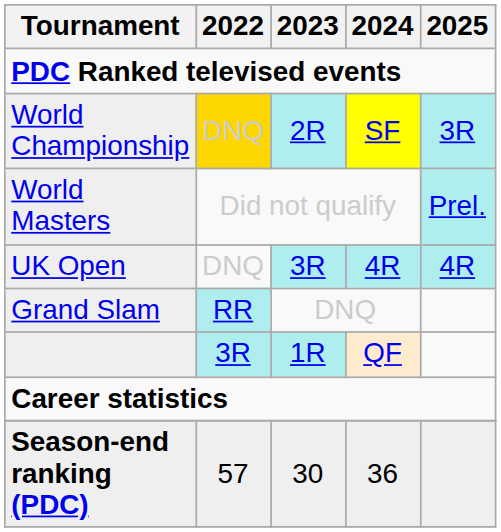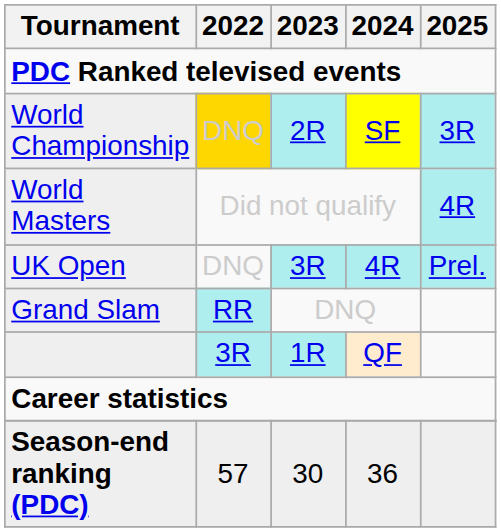(457, 206) Prel. -> (457, 206) 4R
(457, 265) 4R -> (457, 265) Prel.
